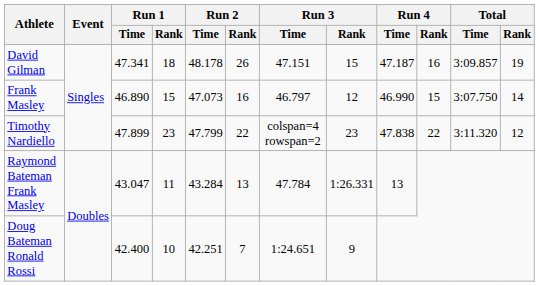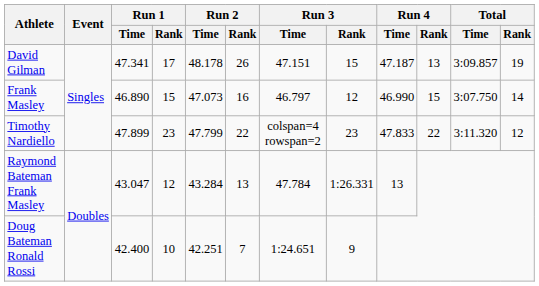(169, 62) 18 -> (169, 62) 17
(434, 62) 16 -> (434, 62) 13
(397, 133) 47.838 -> (397, 133) 47.833
(169, 183) 11 -> (169, 183) 12
